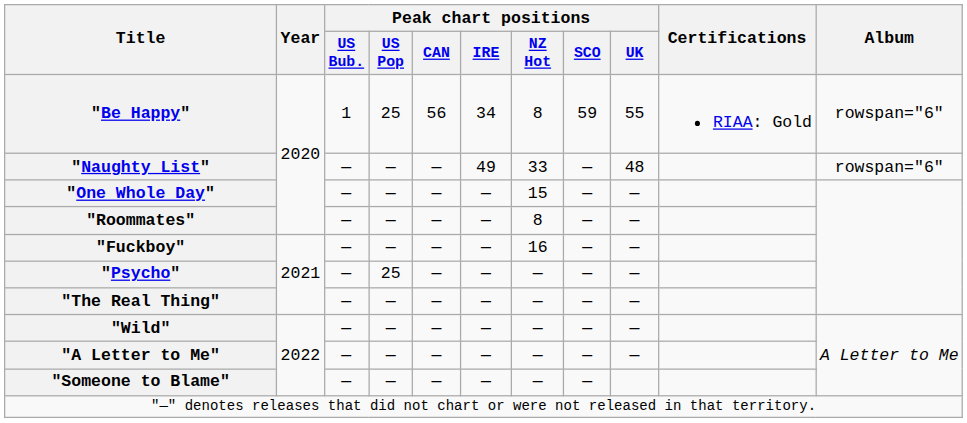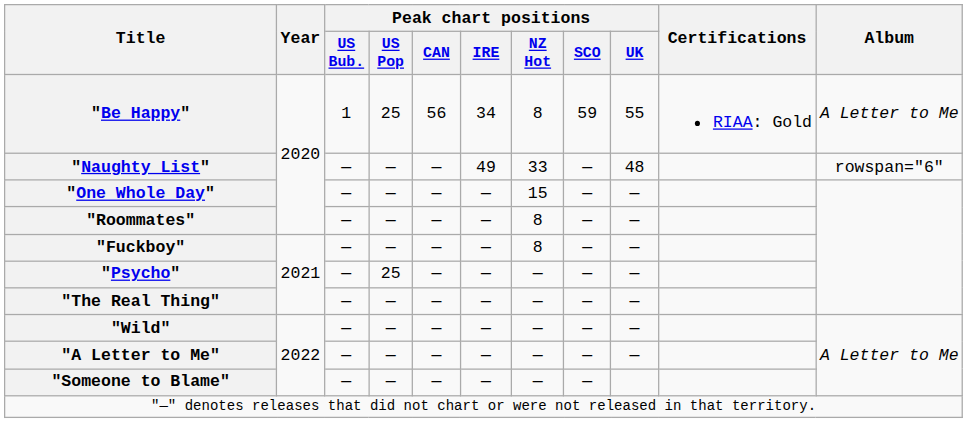(889, 114) rowspan="6" -> (889, 114) A Letter to Me
(538, 247) 16 -> (538, 247) 8
